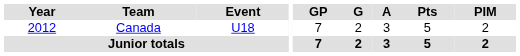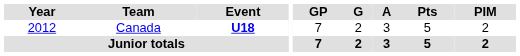(243, 28) normal -> (243, 28) bold
